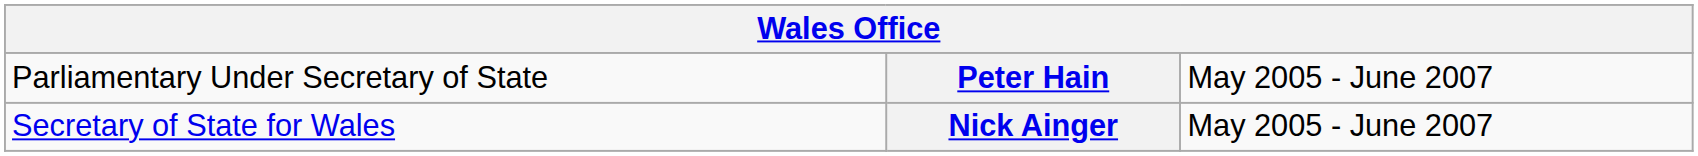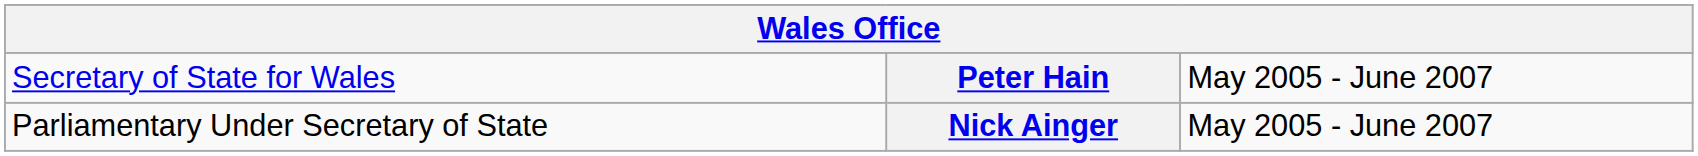(280, 77) Parliamentary Under Secretary of State -> (204, 77) Secretary of State for Wales
(204, 126) Secretary of State for Wales -> (280, 126) Parliamentary Under Secretary of State
